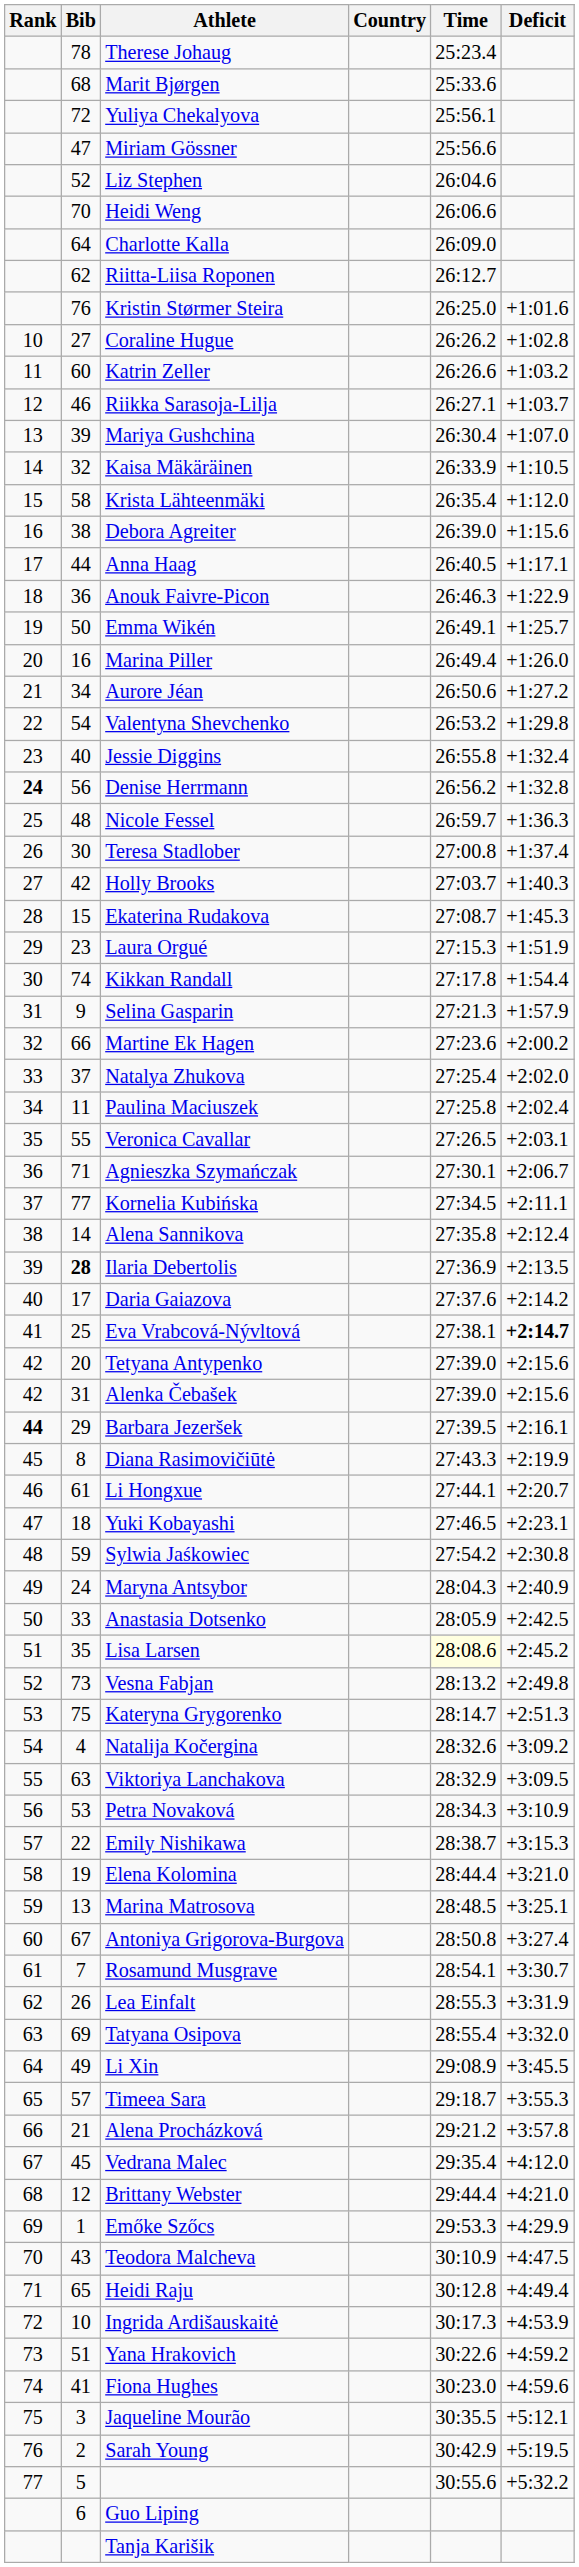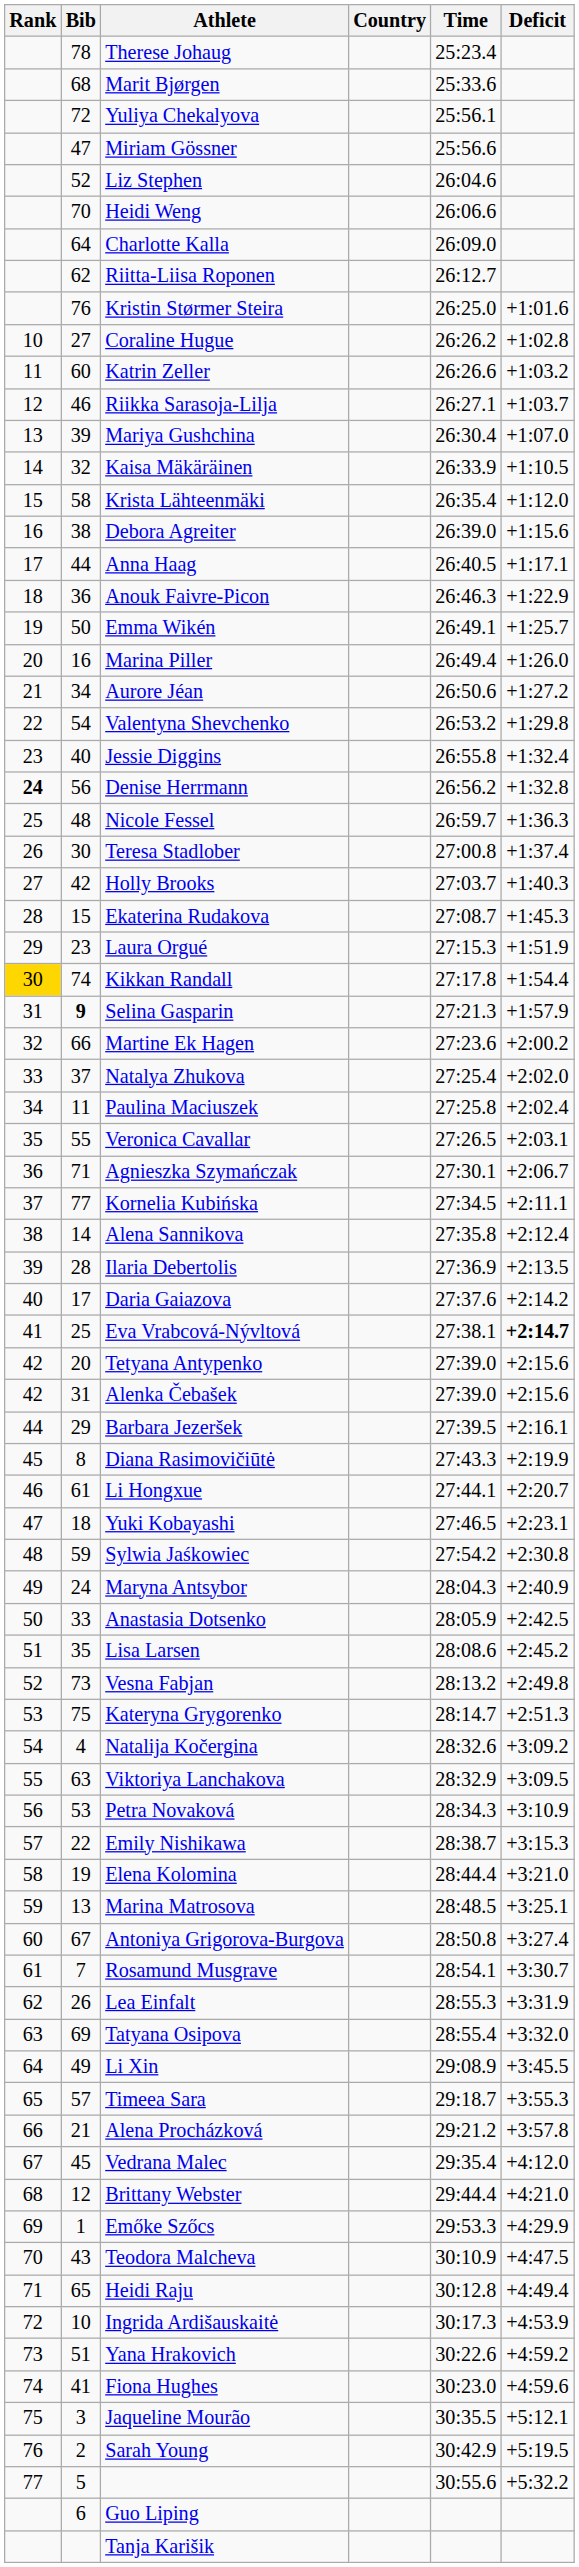(33, 979) no background -> (33, 979) gold background
(81, 1011) normal -> (81, 1011) bold
(81, 1267) bold -> (81, 1267) normal
(33, 1427) bold -> (33, 1427) normal
(466, 1651) lightyellow background -> (466, 1651) no background
